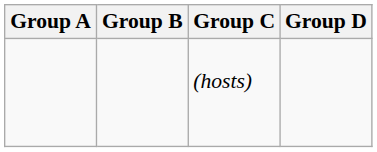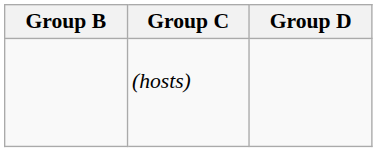- column: (51, 21)
